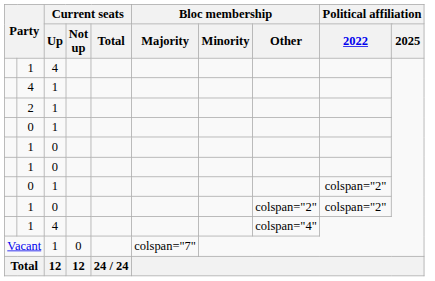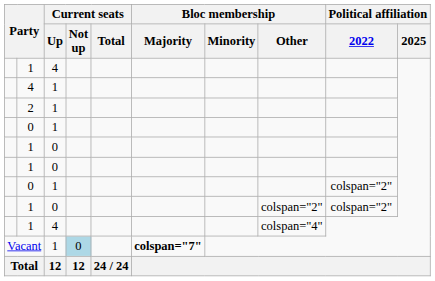(78, 246) no background -> (78, 246) lightblue background
(165, 246) normal -> (168, 246) bold
